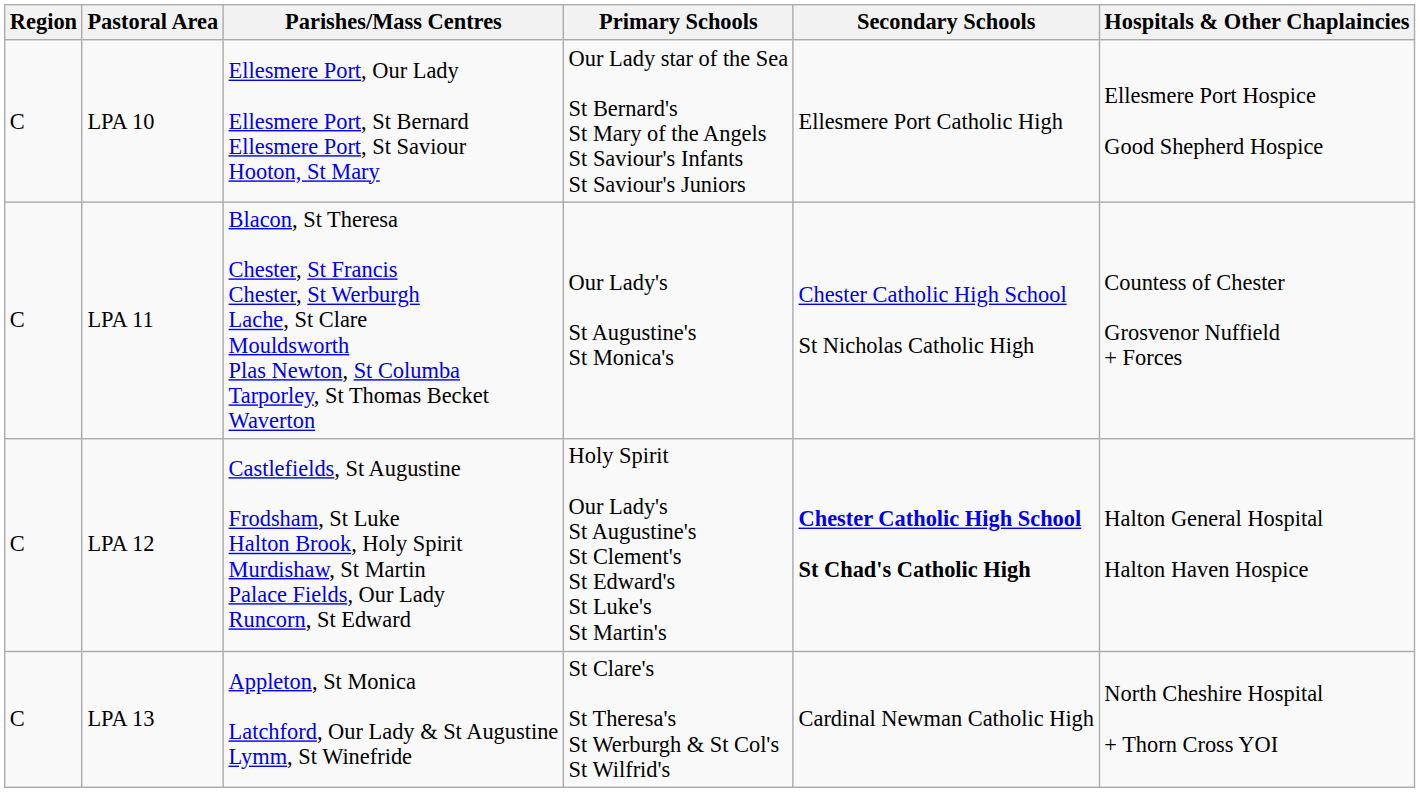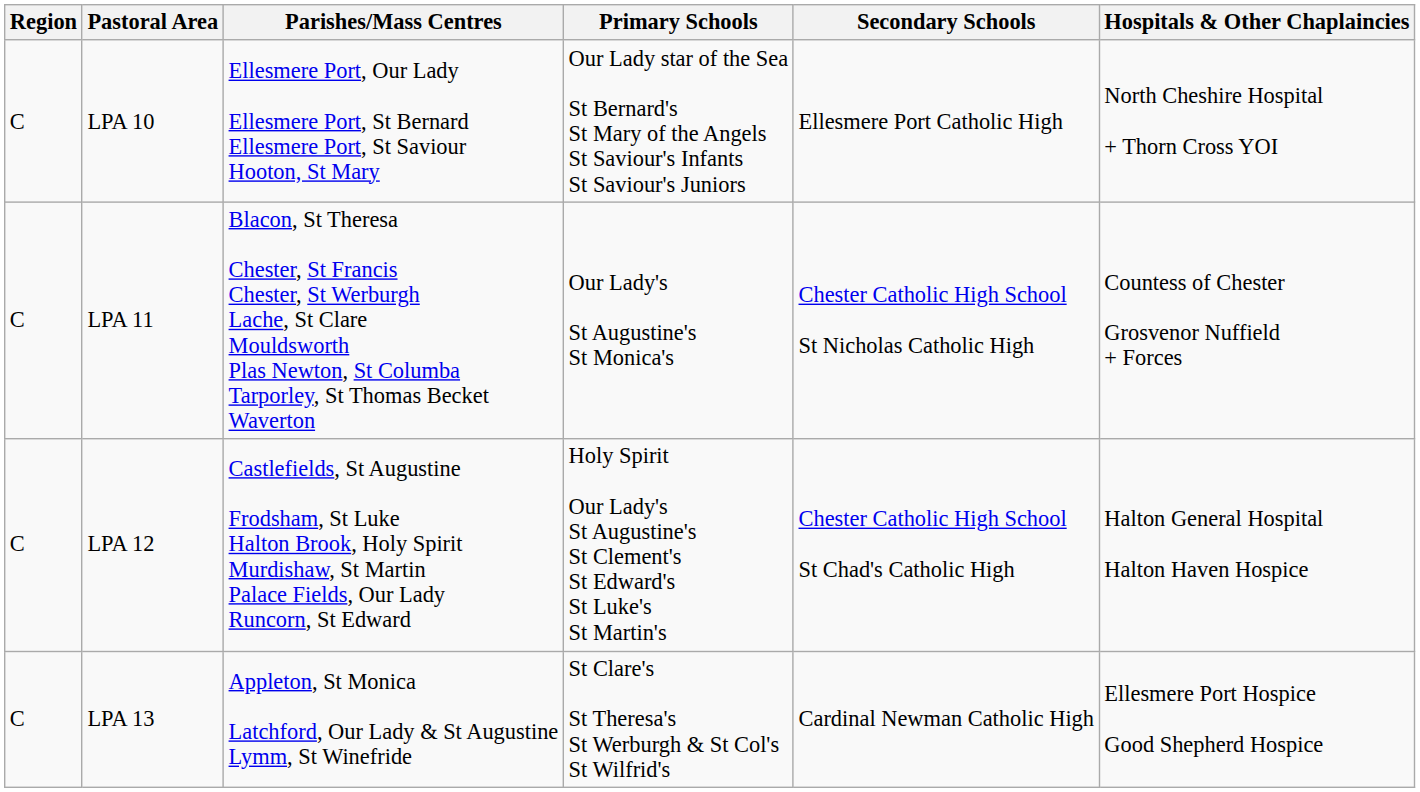(1214, 120) Ellesmere Port Hospice Good Shepherd Hospice -> (1214, 120) North Cheshire Hospital + Thorn Cross YOI
(940, 544) bold -> (933, 544) normal
(1214, 718) North Cheshire Hospital + Thorn Cross YOI -> (1214, 718) Ellesmere Port Hospice Good Shepherd Hospice
